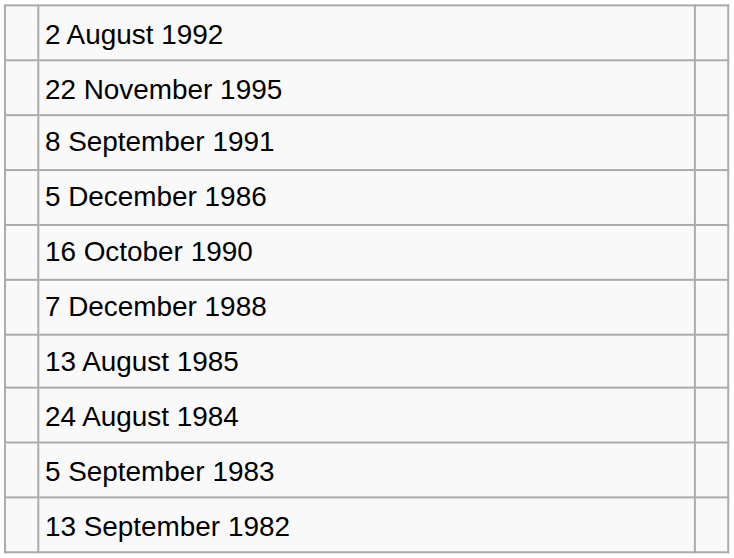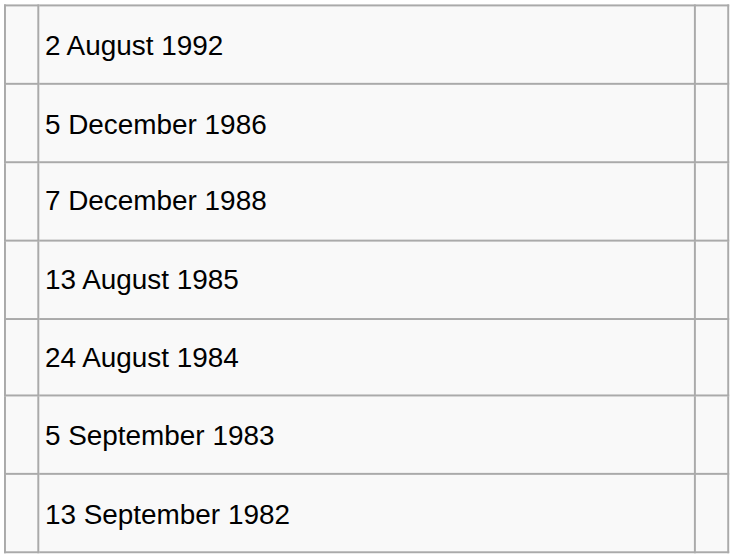- row: (164, 88)
- row: (160, 143)
- row: (149, 252)
